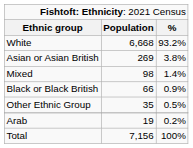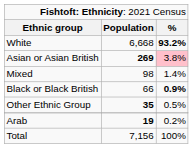(172, 43) normal -> (172, 43) bold
(146, 58) normal -> (146, 58) bold
(175, 58) no background -> (175, 58) pink background
(175, 89) normal -> (175, 89) bold
(148, 105) normal -> (148, 105) bold
(148, 120) normal -> (148, 120) bold
